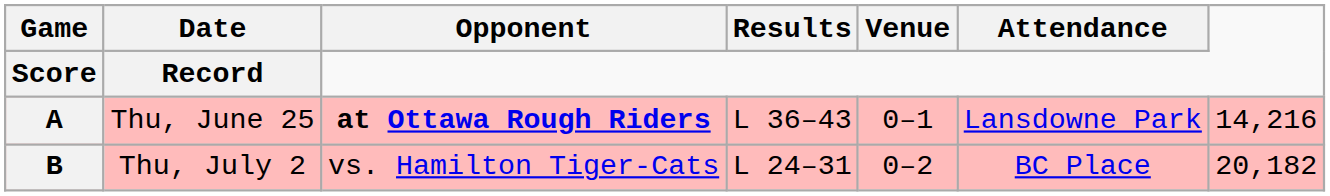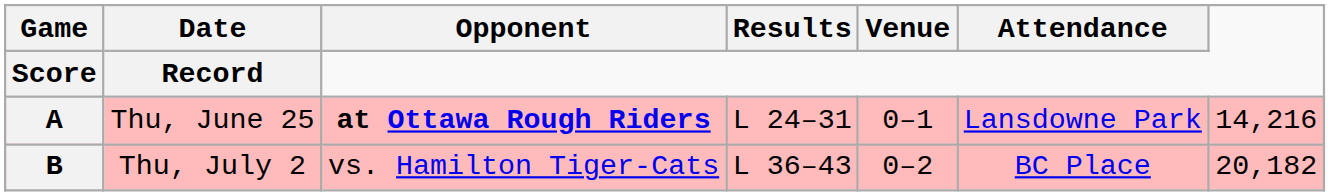(792, 121) L 36–43 -> (792, 121) L 24–31
(792, 167) L 24–31 -> (792, 167) L 36–43
